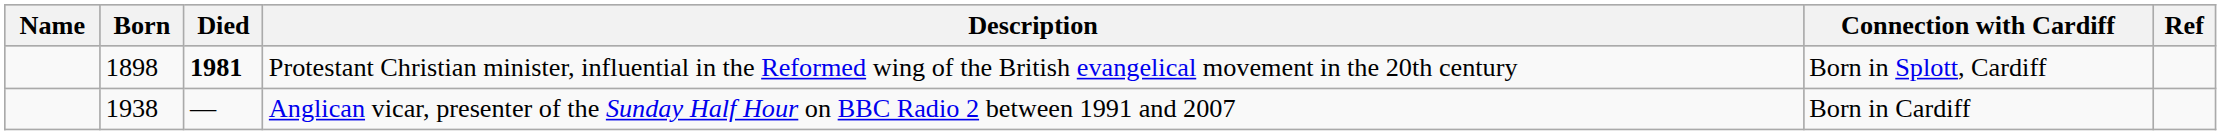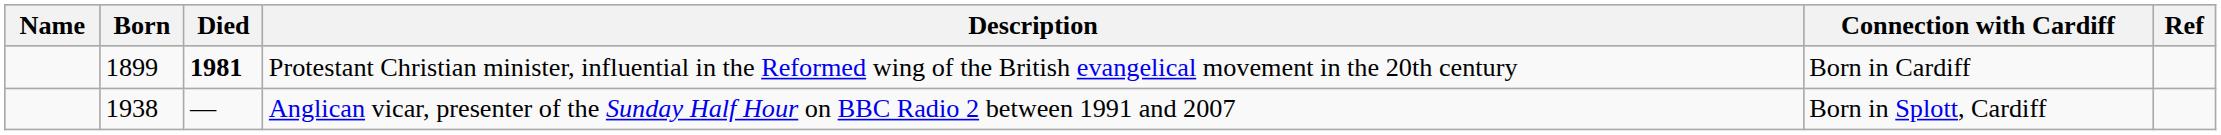(132, 66) 1898 -> (132, 66) 1899
(1928, 66) Born in Splott, Cardiff -> (1890, 66) Born in Cardiff
(1890, 108) Born in Cardiff -> (1928, 108) Born in Splott, Cardiff
